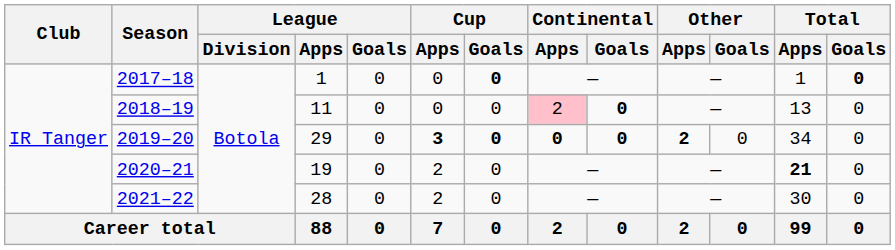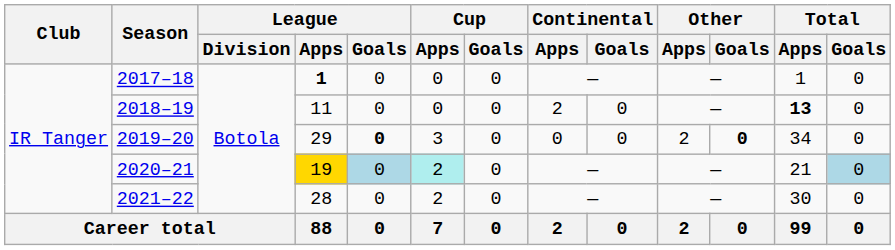(321, 79) normal -> (321, 79) bold
(496, 79) bold -> (496, 79) normal
(859, 79) bold -> (859, 79) normal
(557, 109) pink background -> (557, 109) no background
(622, 109) bold -> (622, 109) normal
(800, 109) normal -> (800, 109) bold
(380, 139) normal -> (380, 139) bold
(438, 139) bold -> (438, 139) normal
(496, 139) bold -> (496, 139) normal
(557, 139) bold -> (557, 139) normal
(622, 139) bold -> (622, 139) normal
(684, 139) bold -> (684, 139) normal
(742, 139) normal -> (742, 139) bold
(321, 169) no background -> (321, 169) gold background
(380, 169) no background -> (380, 169) lightblue background
(438, 169) no background -> (438, 169) paleturquoise background
(800, 169) bold -> (800, 169) normal
(859, 169) no background -> (859, 169) lightblue background
